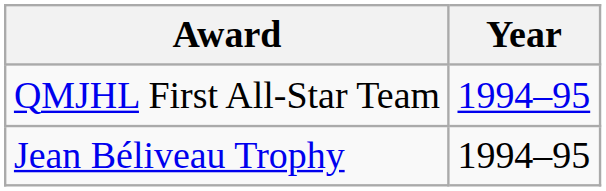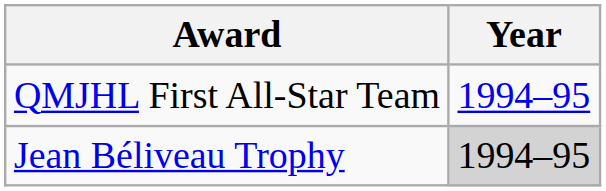(524, 154) no background -> (524, 154) lightgrey background
